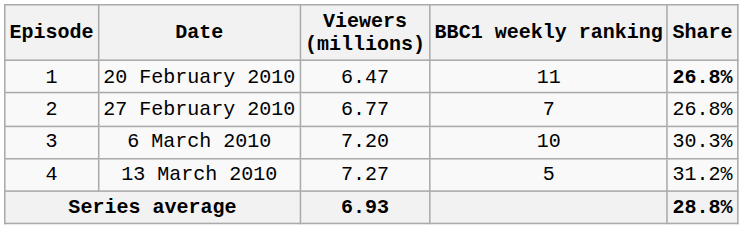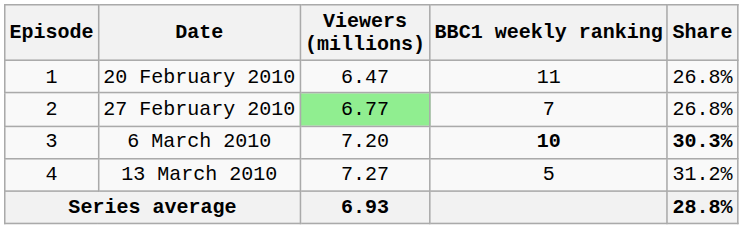(702, 77) bold -> (702, 77) normal
(365, 109) no background -> (365, 109) lightgreen background
(549, 142) normal -> (549, 142) bold
(702, 142) normal -> (702, 142) bold
